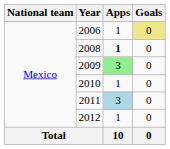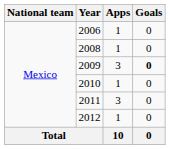(149, 30) khaki background -> (149, 30) no background
(118, 48) bold -> (118, 48) normal
(118, 65) lightgreen background -> (118, 65) no background
(149, 65) normal -> (149, 65) bold
(118, 100) lightblue background -> (118, 100) no background
